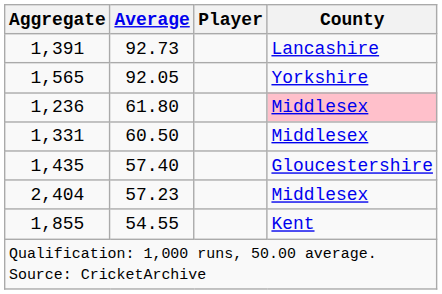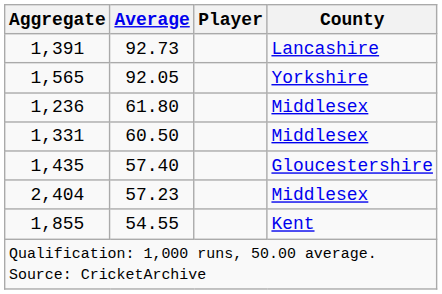(320, 107) pink background -> (320, 107) no background
